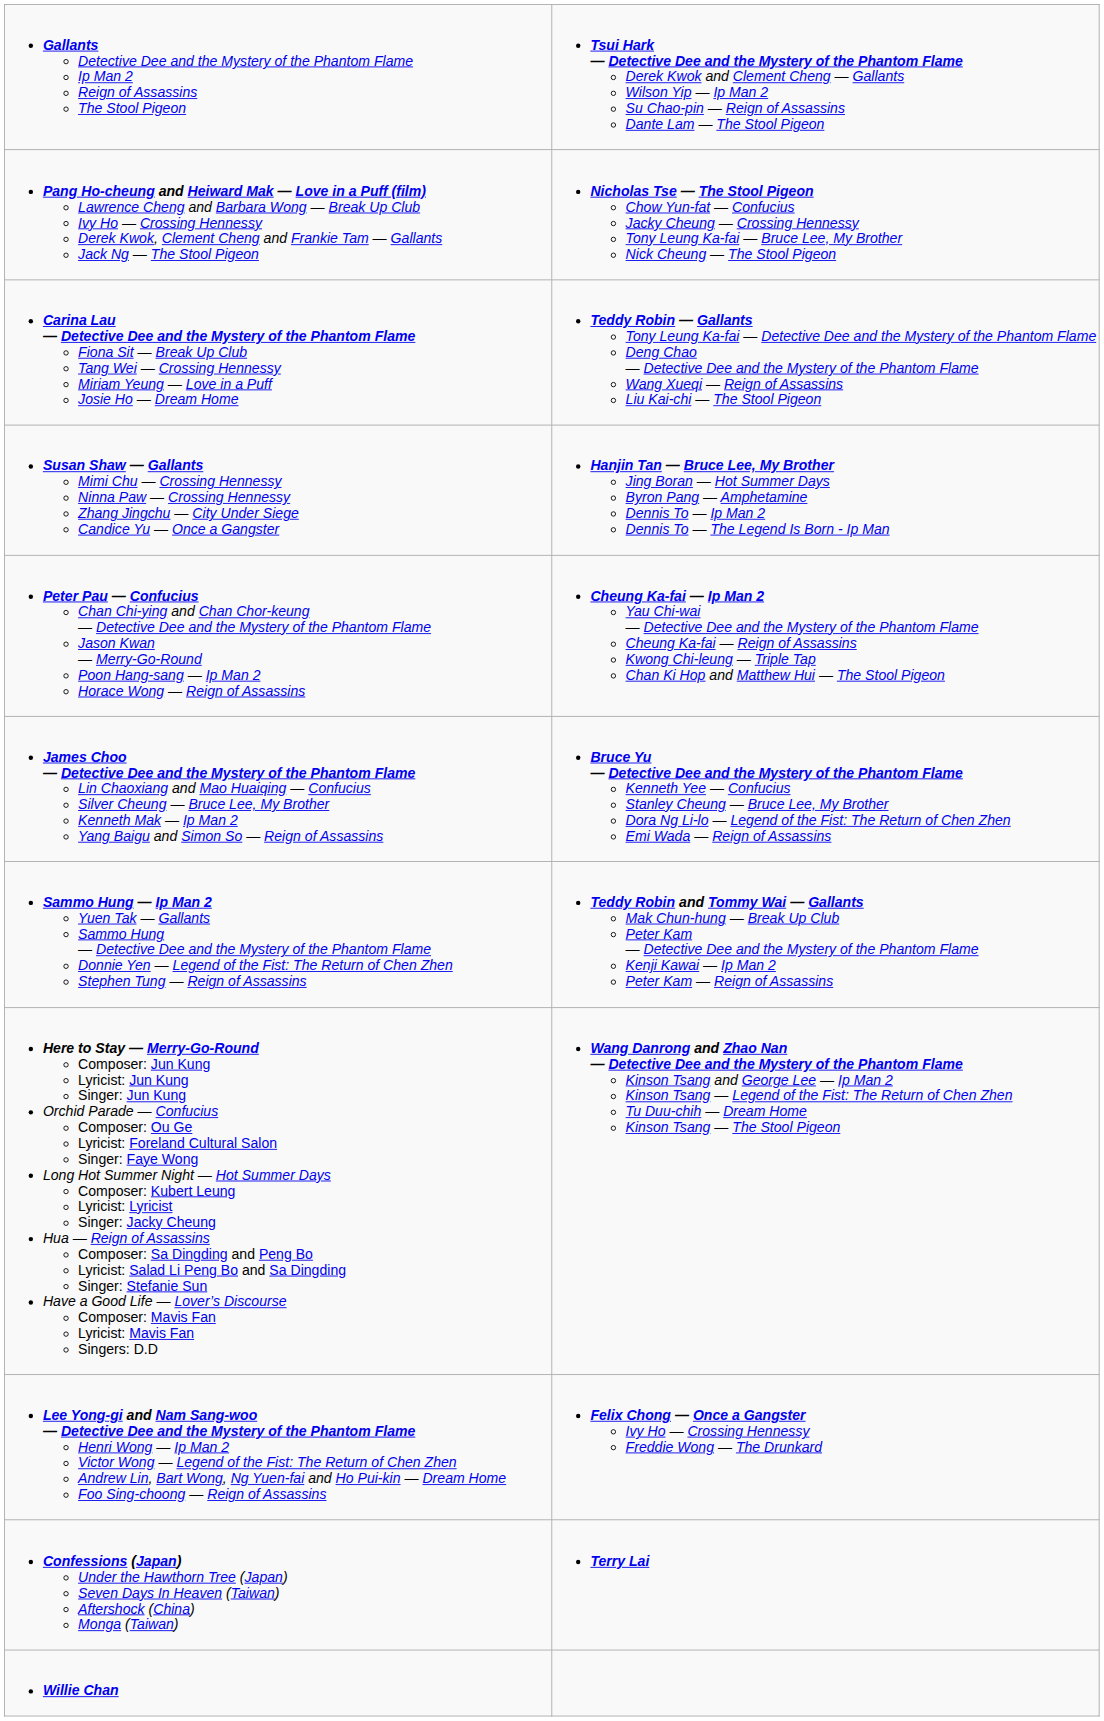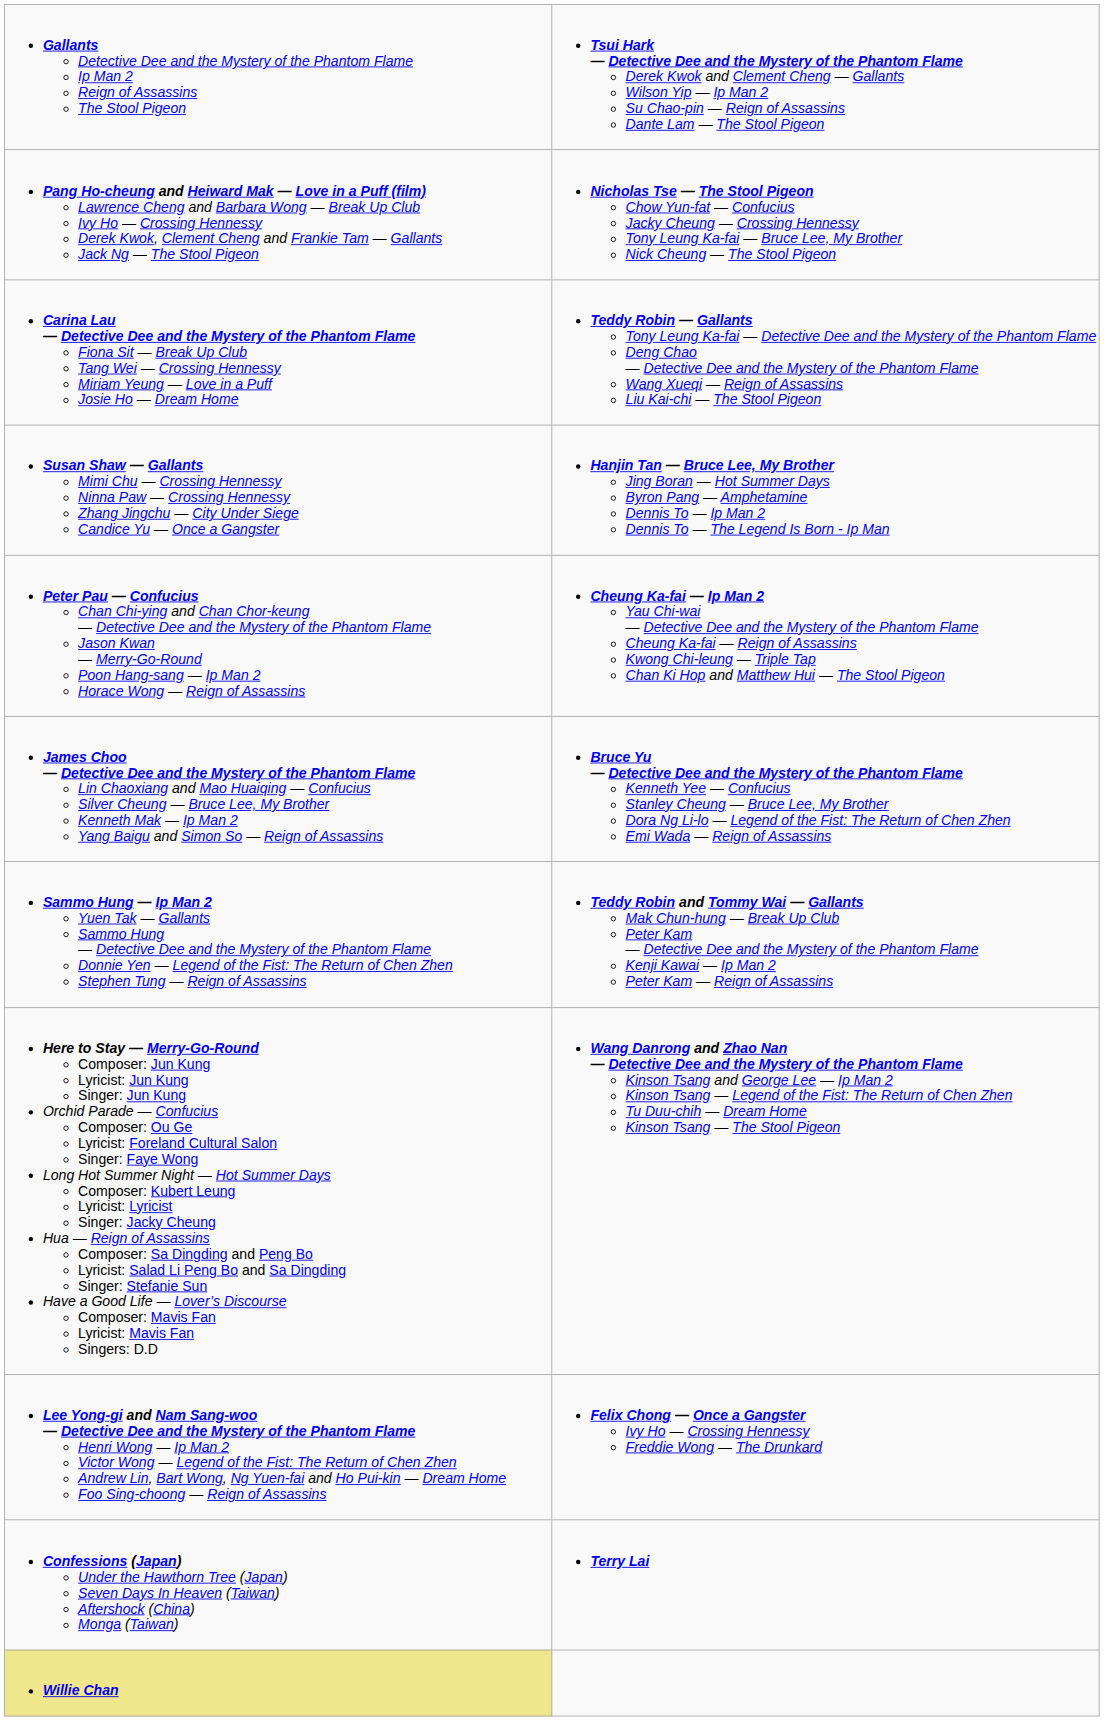(278, 1691) no background -> (278, 1691) khaki background
